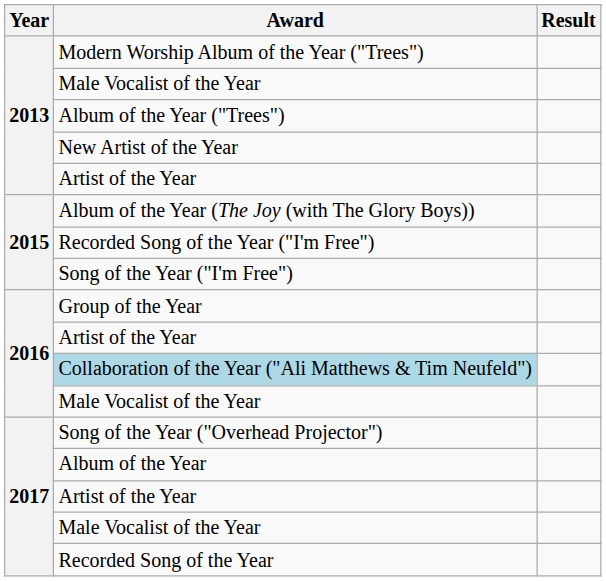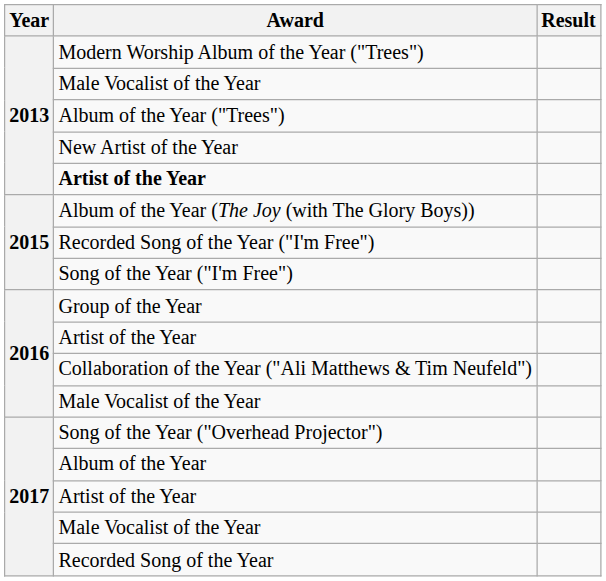(127, 178) normal -> (132, 178) bold
(295, 369) lightblue background -> (295, 369) no background
